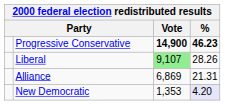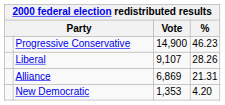(172, 44) bold -> (172, 44) normal
(205, 44) bold -> (205, 44) normal
(169, 60) lightgreen background -> (169, 60) no background
(202, 92) lavender background -> (202, 92) no background
